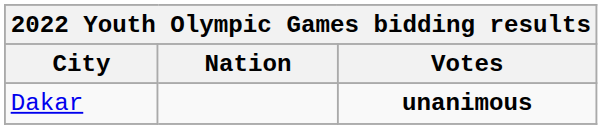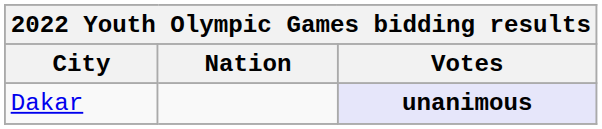(467, 103) no background -> (467, 103) lavender background
